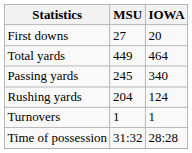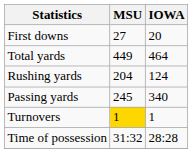rows swapped: (45, 96) <-> (43, 76)
(116, 117) no background -> (116, 117) gold background
